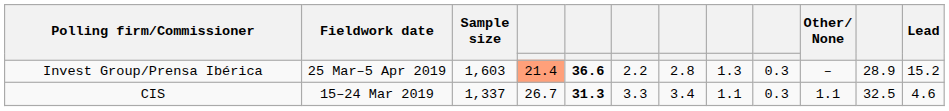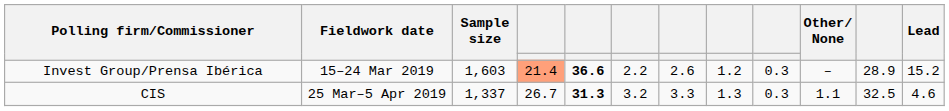(377, 71) 25 Mar–5 Apr 2019 -> (377, 71) 15–24 Mar 2019
(682, 71) 2.8 -> (682, 71) 2.6
(729, 71) 1.3 -> (729, 71) 1.2
(377, 94) 15–24 Mar 2019 -> (377, 94) 25 Mar–5 Apr 2019
(635, 94) 3.3 -> (635, 94) 3.2
(682, 94) 3.4 -> (682, 94) 3.3
(729, 94) 1.1 -> (729, 94) 1.3
